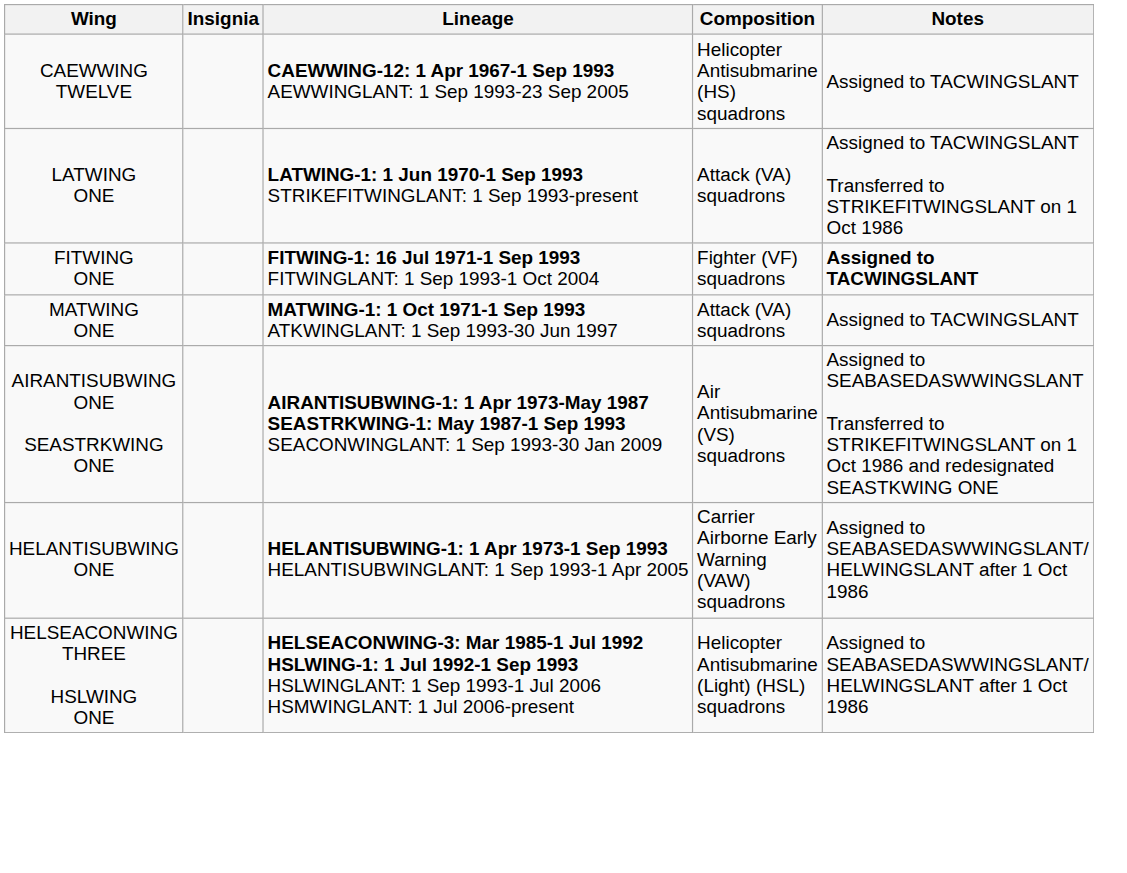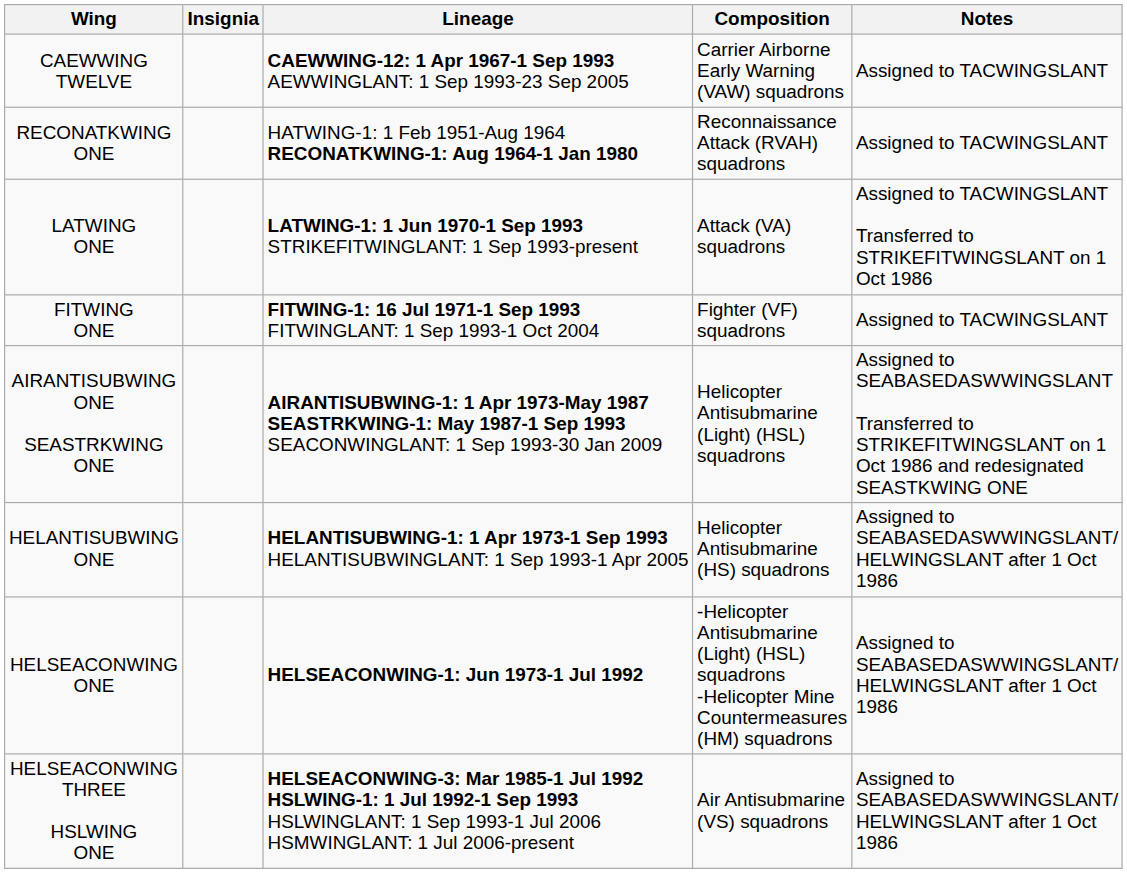(757, 81) Helicopter Antisubmarine (HS) squadrons -> (771, 70) Carrier Airborne Early Warning (VAW) squadrons
+ row: (94, 143)
(902, 268) bold -> (982, 319) normal
- row: (94, 319)
(757, 424) Air Antisubmarine (VS) squadrons -> (757, 424) Helicopter Antisubmarine (Light) (HSL) squadrons
(757, 560) Carrier Airborne Early Warning (VAW) squadrons -> (763, 549) Helicopter Antisubmarine (HS) squadrons
+ row: (94, 675)
(757, 675) Helicopter Antisubmarine (Light) (HSL) squadrons -> (771, 811) Air Antisubmarine (VS) squadrons
